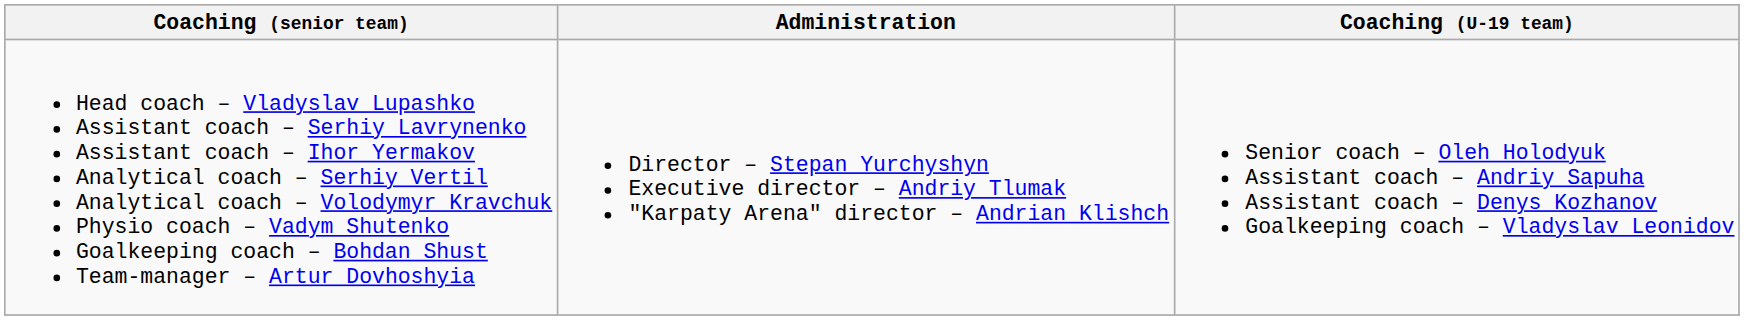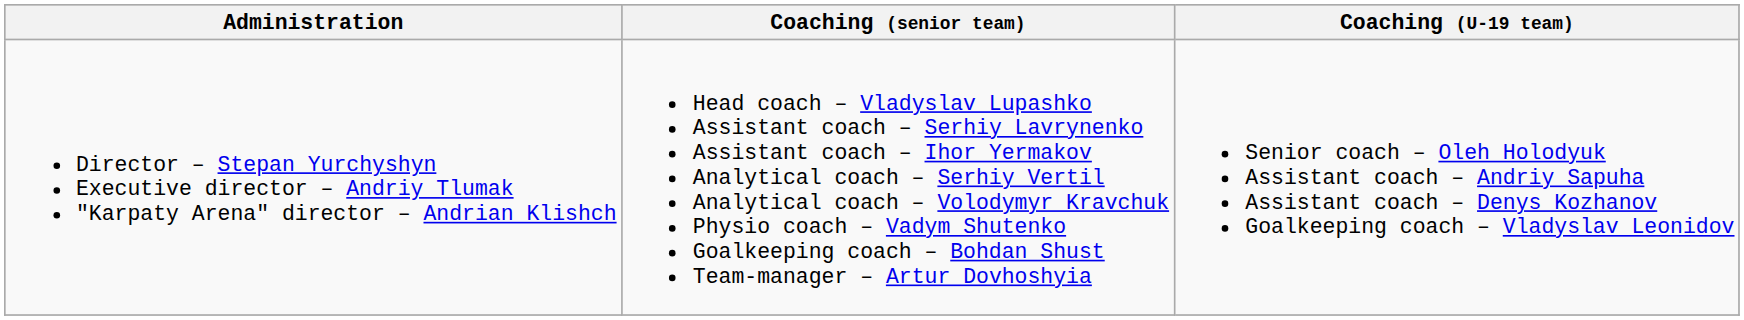columns swapped: (866, 22) <-> (281, 22)
